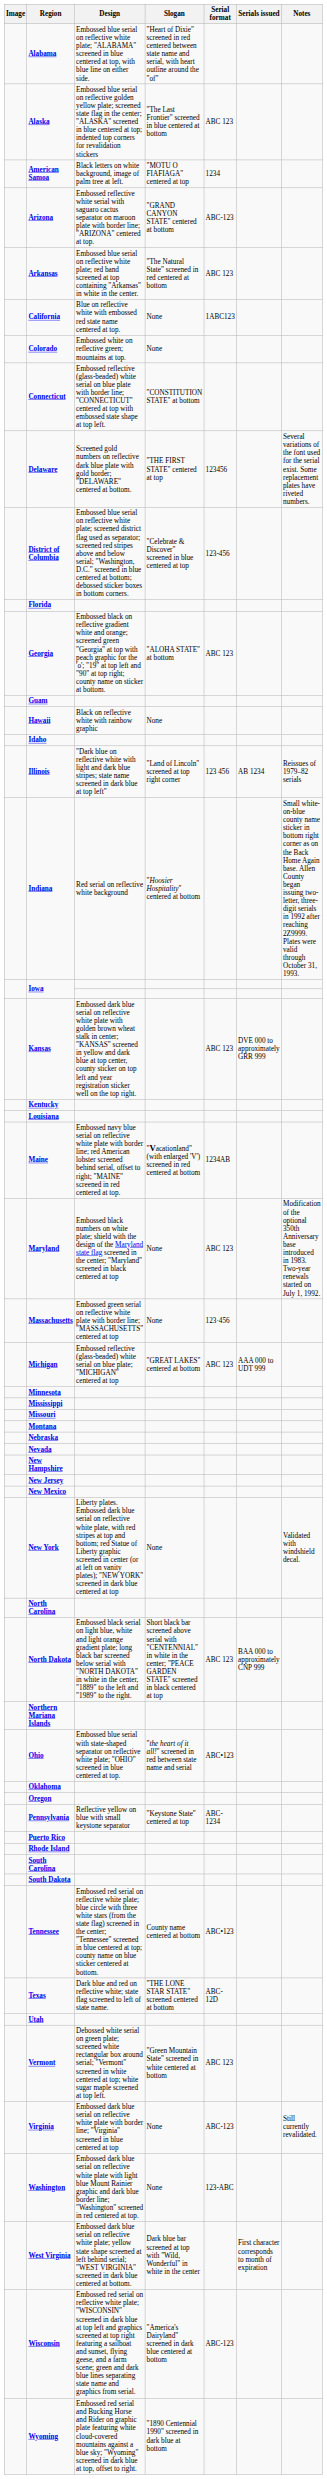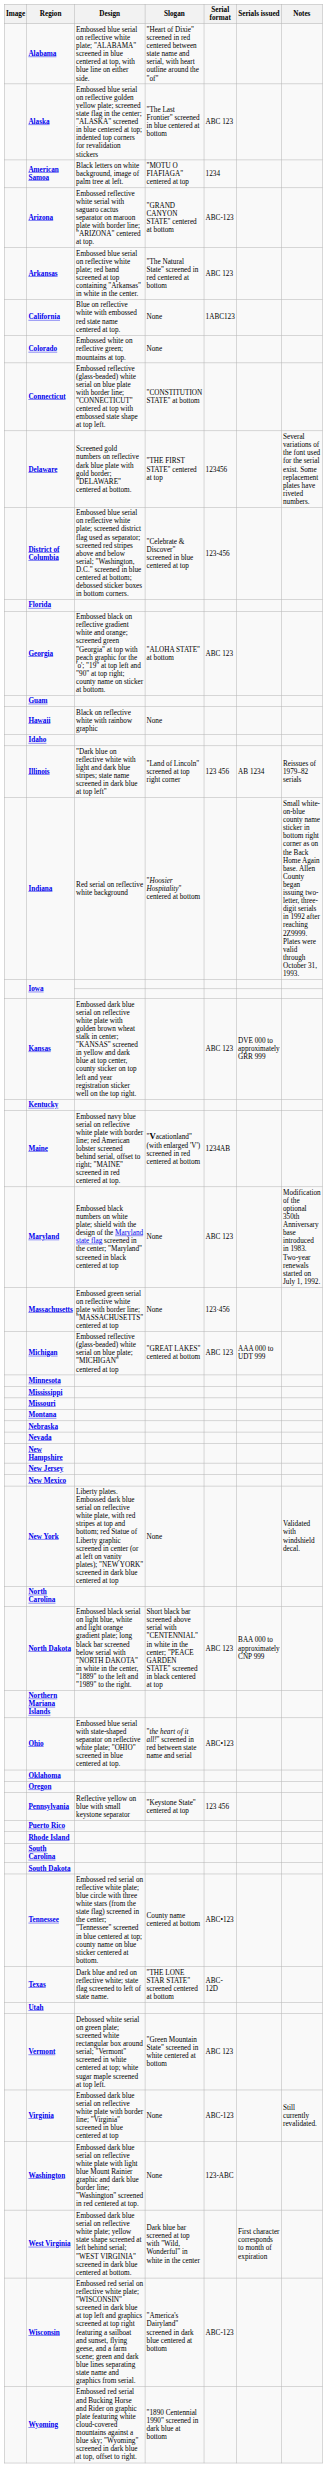- row: (44, 1116)
(214, 1818) ABC-1234 -> (217, 1806) 123 456
